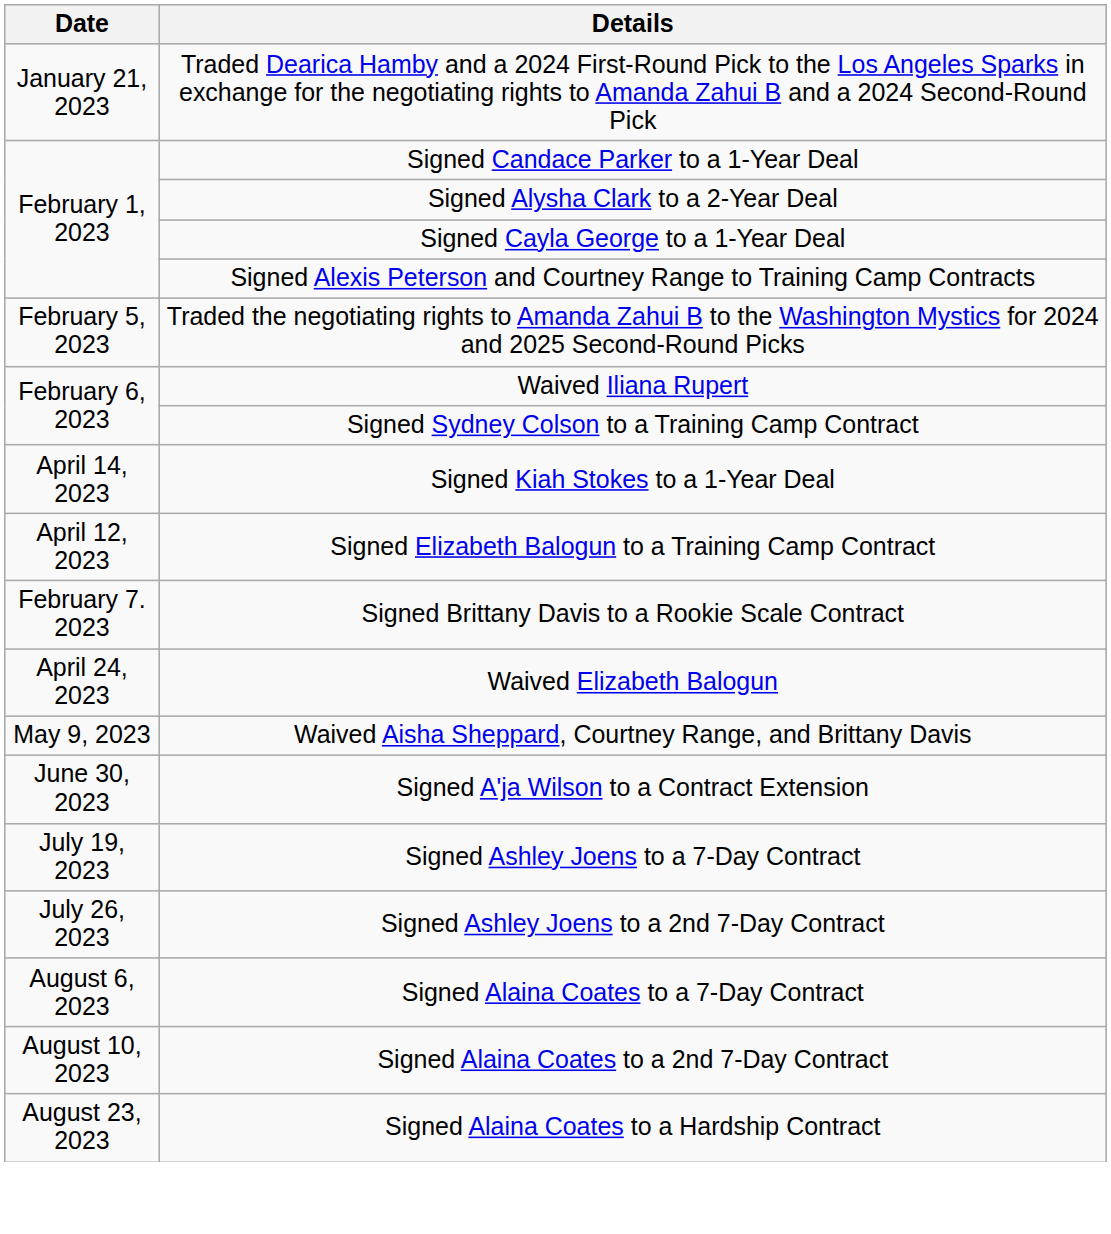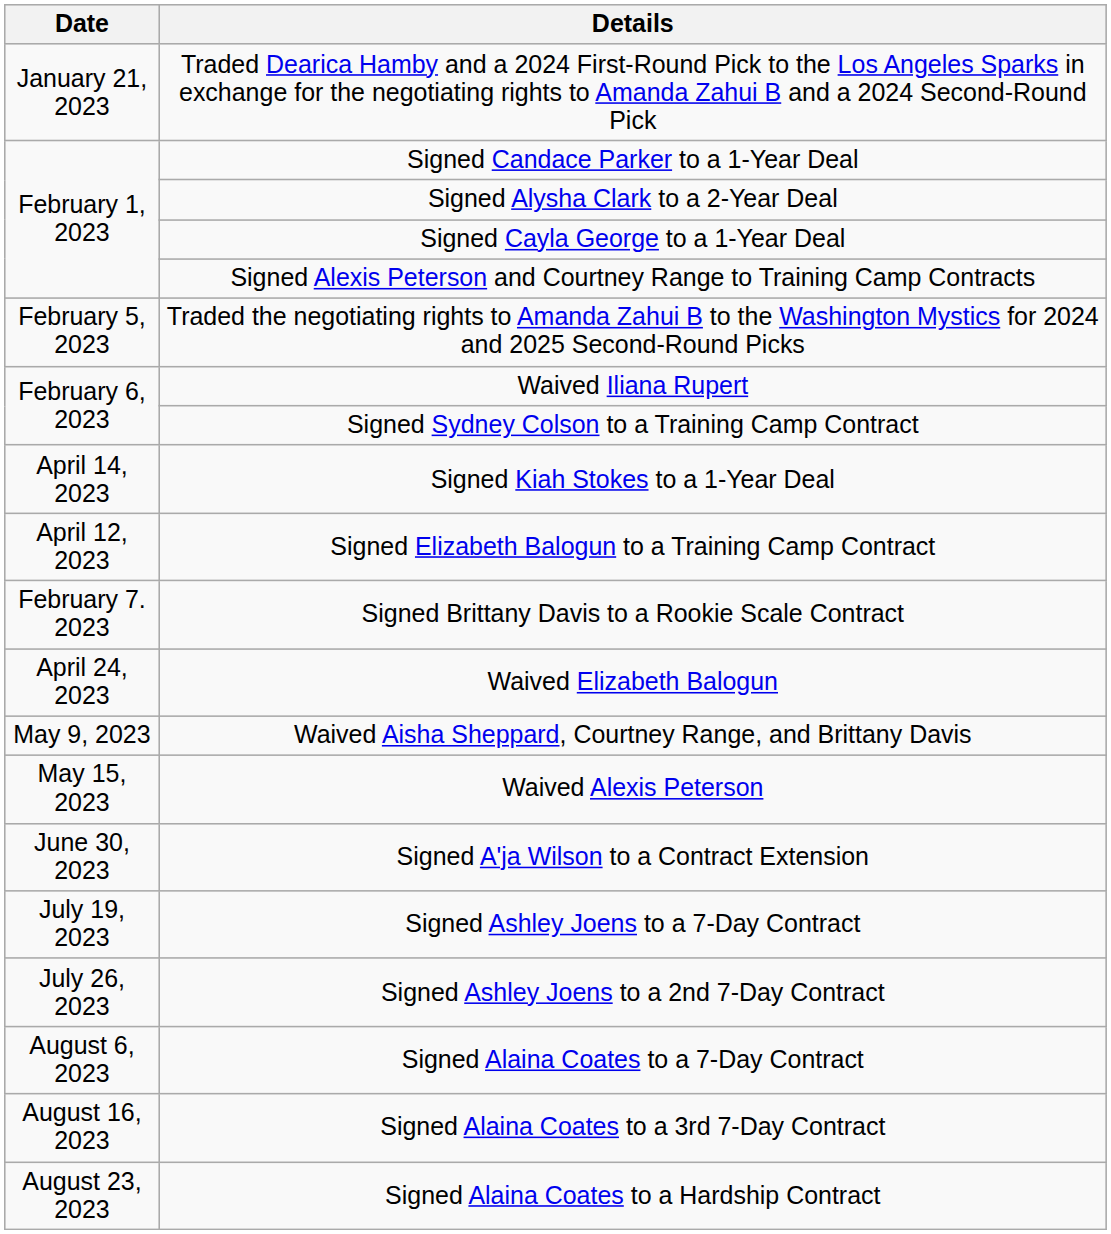+ row: (633, 789)
- row: (633, 1059)
+ row: (633, 1127)
